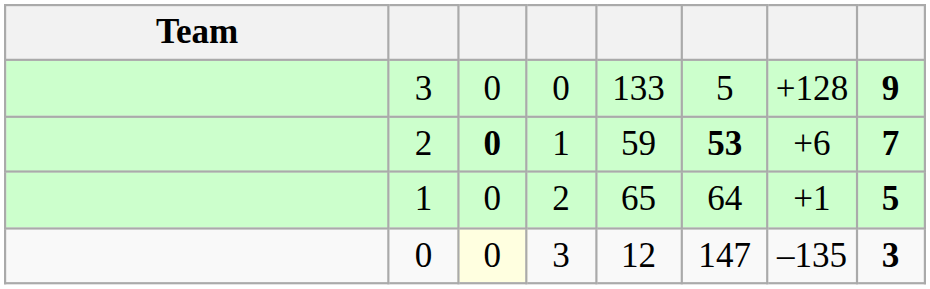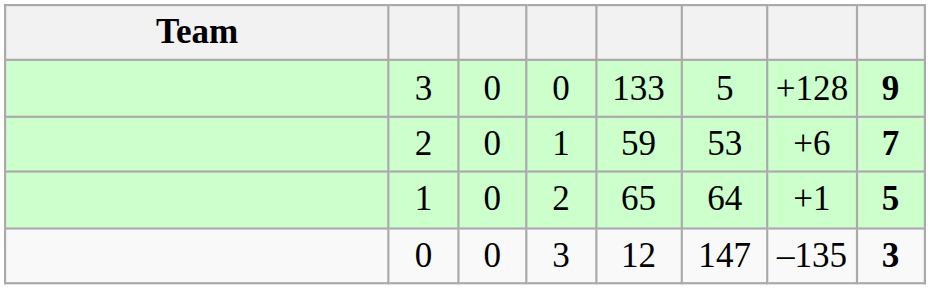(492, 143) bold -> (492, 143) normal
(725, 143) bold -> (725, 143) normal
(492, 254) lightyellow background -> (492, 254) no background
